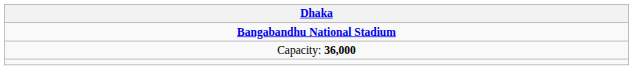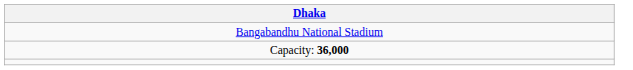(316, 31) bold -> (309, 31) normal
